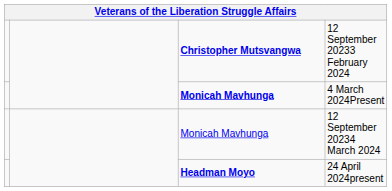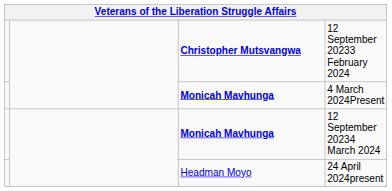(224, 134) normal -> (227, 134) bold
(218, 172) bold -> (216, 172) normal
